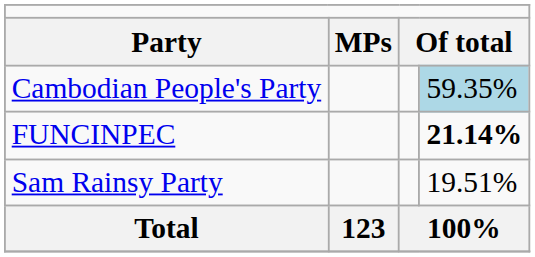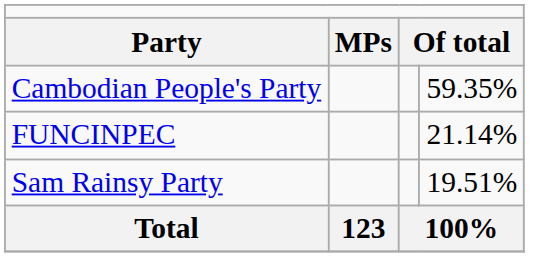(472, 88) lightblue background -> (472, 88) no background
(474, 134) bold -> (472, 134) normal
